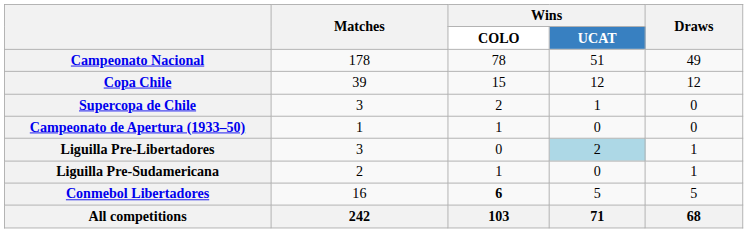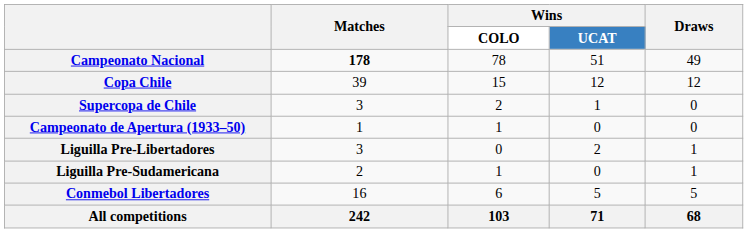(359, 60) normal -> (359, 60) bold
(597, 149) lightblue background -> (597, 149) no background
(499, 194) bold -> (499, 194) normal
